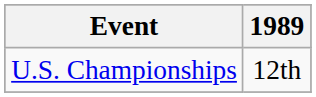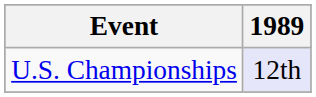(277, 69) no background -> (277, 69) lavender background
